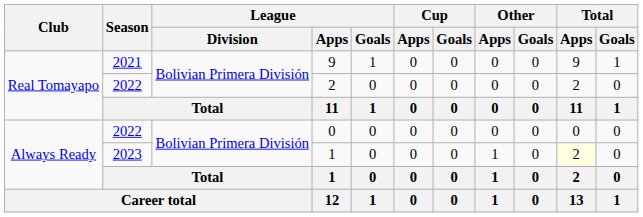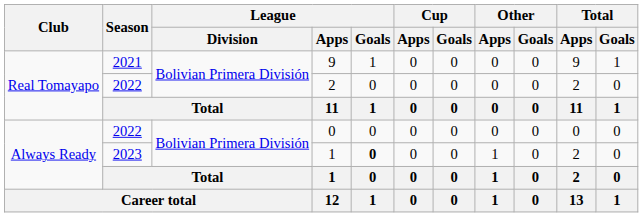(373, 154) normal -> (373, 154) bold
(576, 154) lightyellow background -> (576, 154) no background
